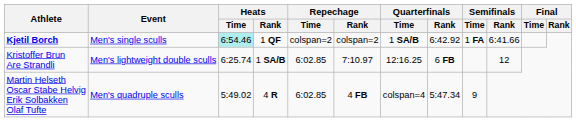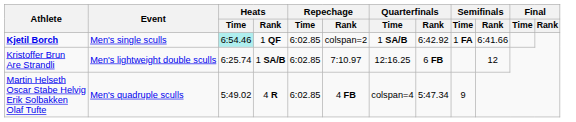(311, 40) colspan=2 -> (305, 40) 6:02.85
